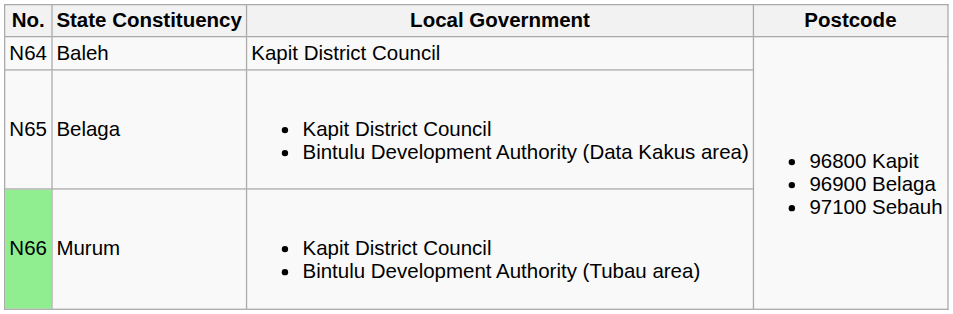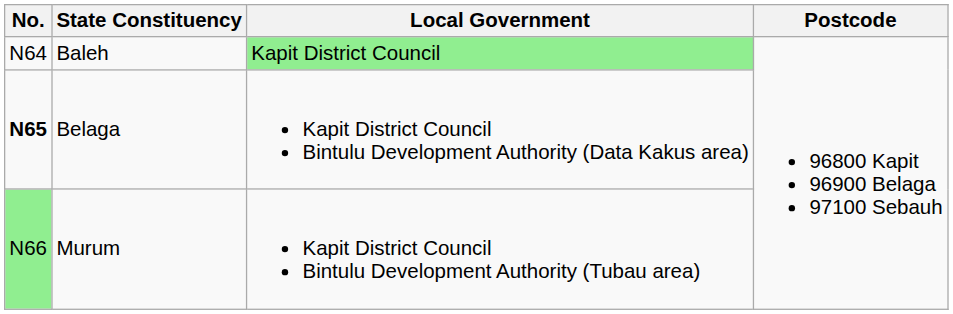(346, 53) no background -> (346, 53) lightgreen background
(28, 129) normal -> (28, 129) bold
